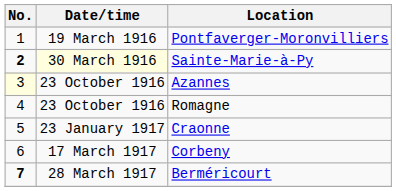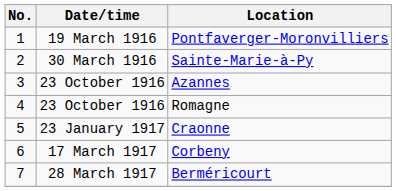(20, 61) bold -> (20, 61) normal
(102, 61) lightyellow background -> (102, 61) no background
(20, 84) lightyellow background -> (20, 84) no background
(20, 175) bold -> (20, 175) normal
